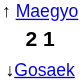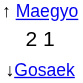(40, 39) bold -> (40, 39) normal
